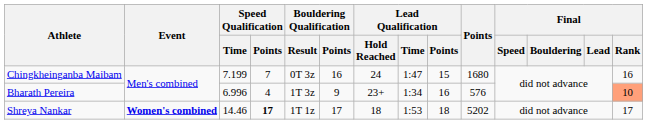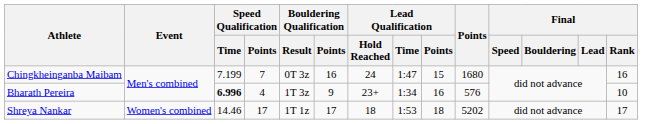(235, 92) normal -> (229, 92) bold
(628, 92) lightsalmon background -> (622, 92) no background
(172, 110) bold -> (169, 110) normal
(268, 110) bold -> (262, 110) normal
